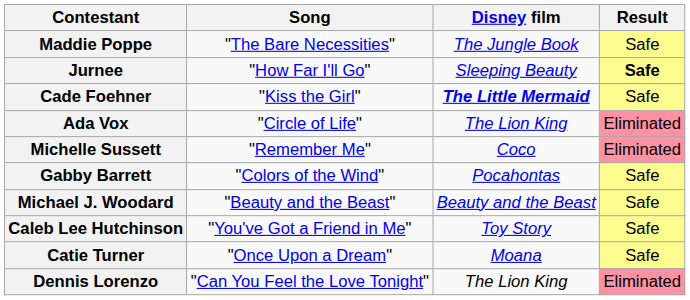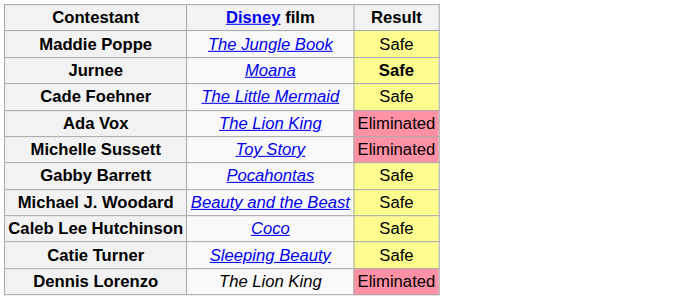- column: (310, 17)
(516, 70) Sleeping Beauty -> (270, 70) Moana
(516, 96) bold -> (270, 96) normal
(516, 149) Coco -> (270, 149) Toy Story
(516, 228) Toy Story -> (270, 228) Coco
(516, 255) Moana -> (270, 255) Sleeping Beauty
